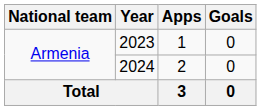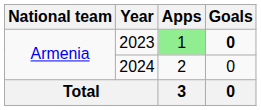(182, 42) no background -> (182, 42) lightgreen background
(231, 42) normal -> (231, 42) bold
